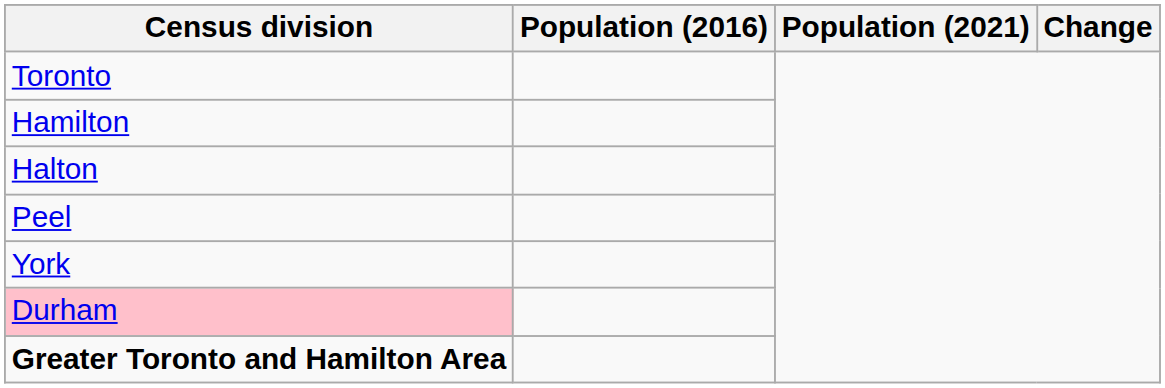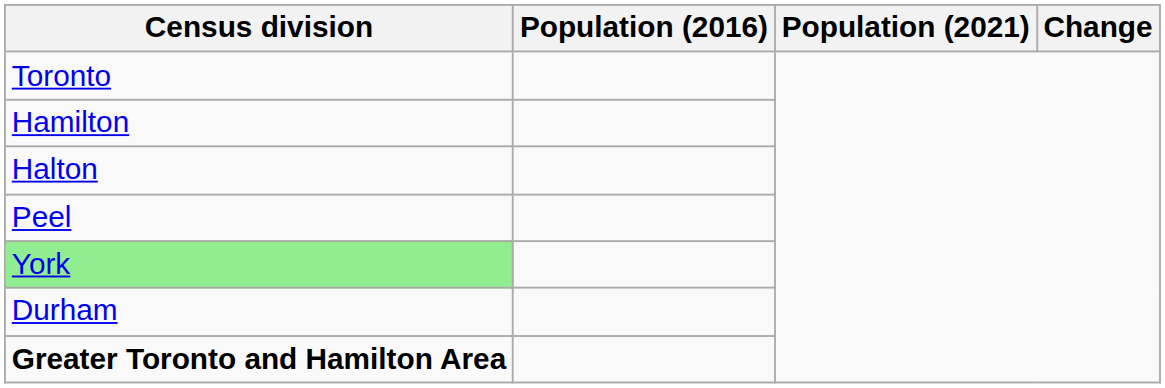(41, 264) no background -> (41, 264) lightgreen background
(65, 311) pink background -> (65, 311) no background
